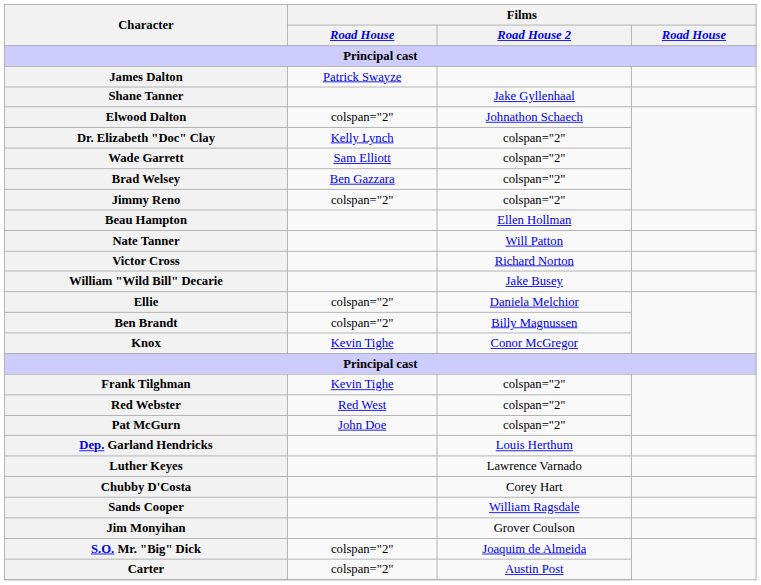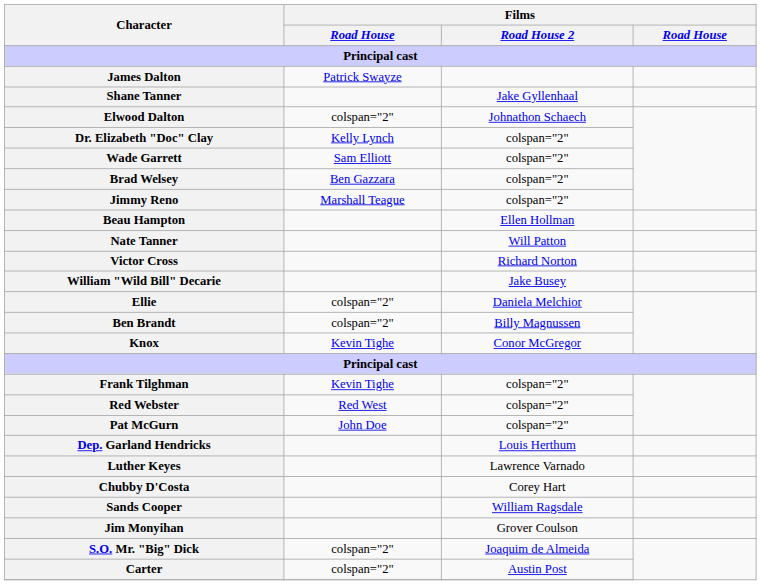(362, 199) colspan="2" -> (362, 199) Marshall Teague
